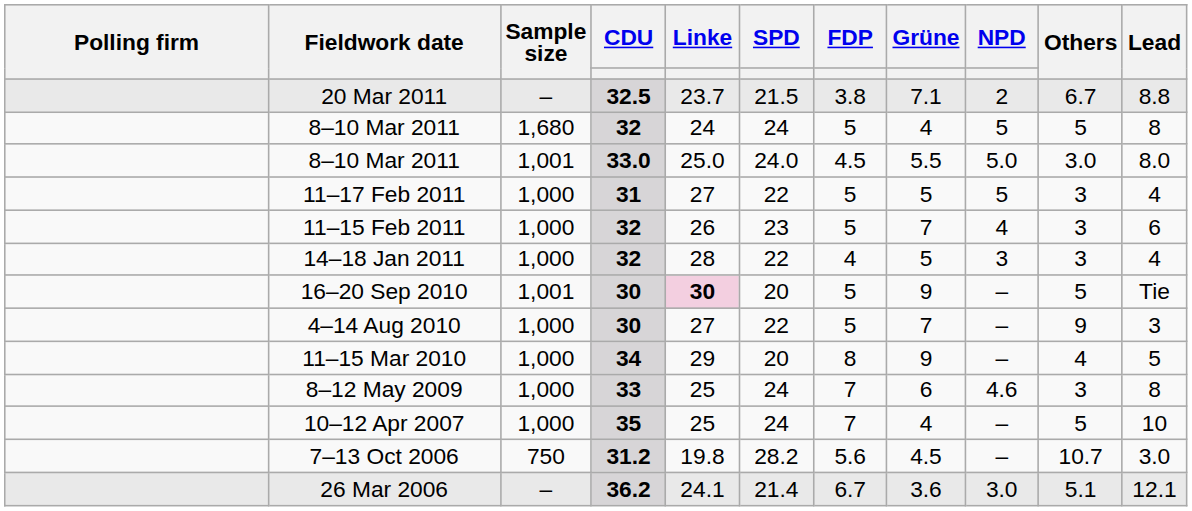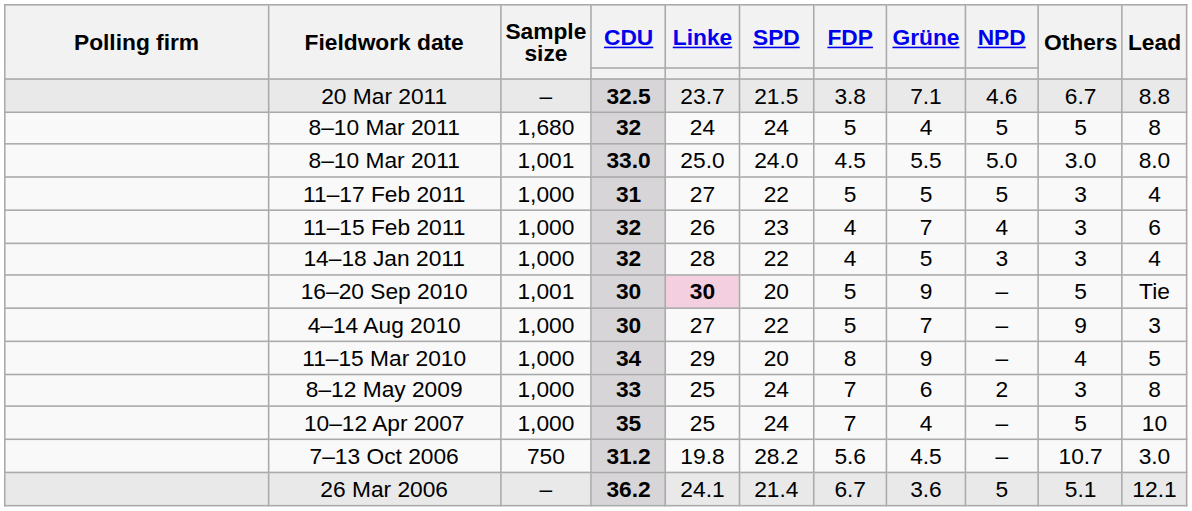(1002, 95) 2 -> (1002, 95) 4.6
(850, 227) 5 -> (850, 227) 4
(1002, 391) 4.6 -> (1002, 391) 2
(1002, 489) 3.0 -> (1002, 489) 5
